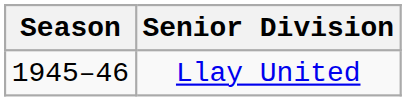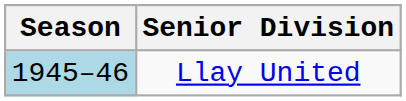(70, 73) no background -> (70, 73) lightblue background
